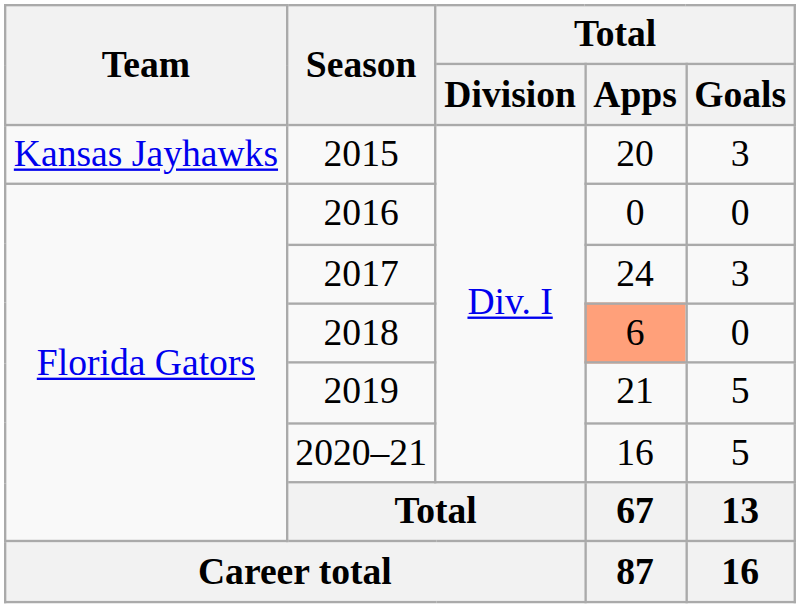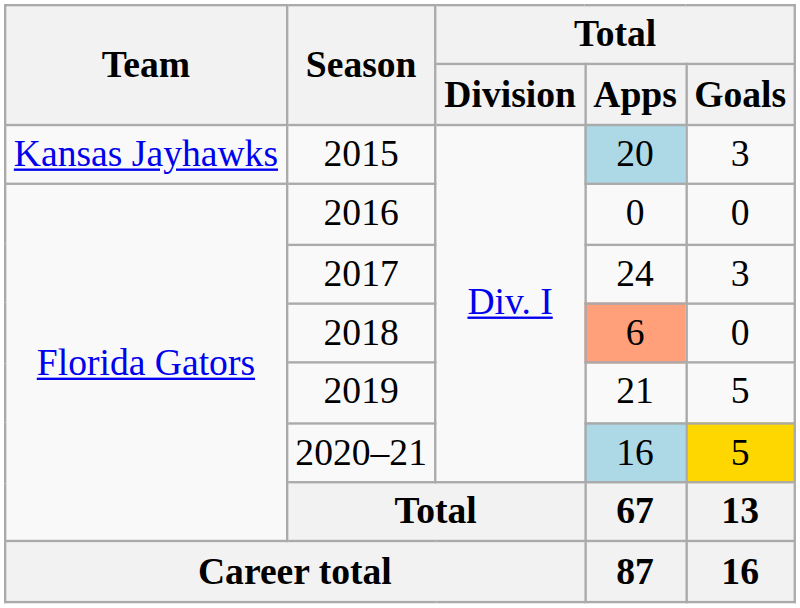(635, 153) no background -> (635, 153) lightblue background
(635, 451) no background -> (635, 451) lightblue background
(740, 451) no background -> (740, 451) gold background
